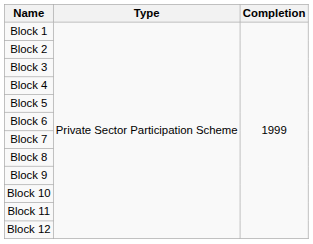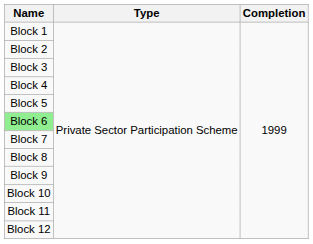(29, 121) no background -> (29, 121) lightgreen background
